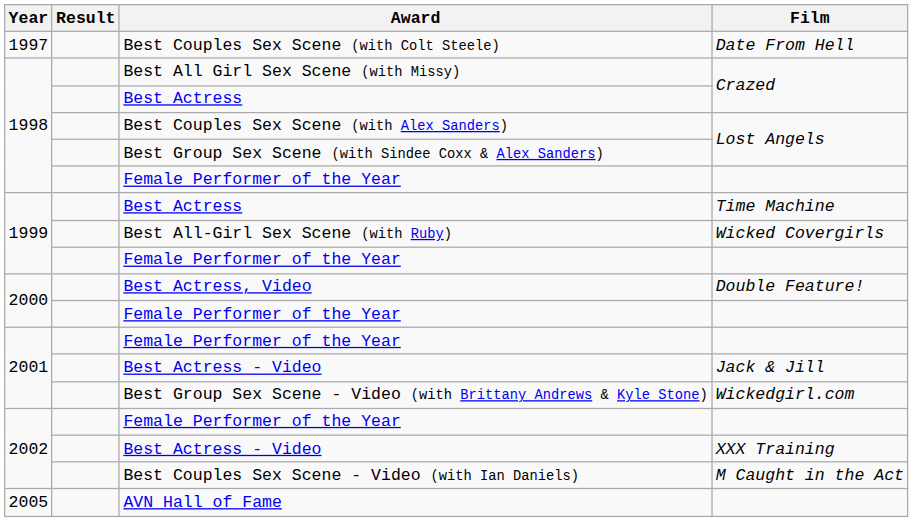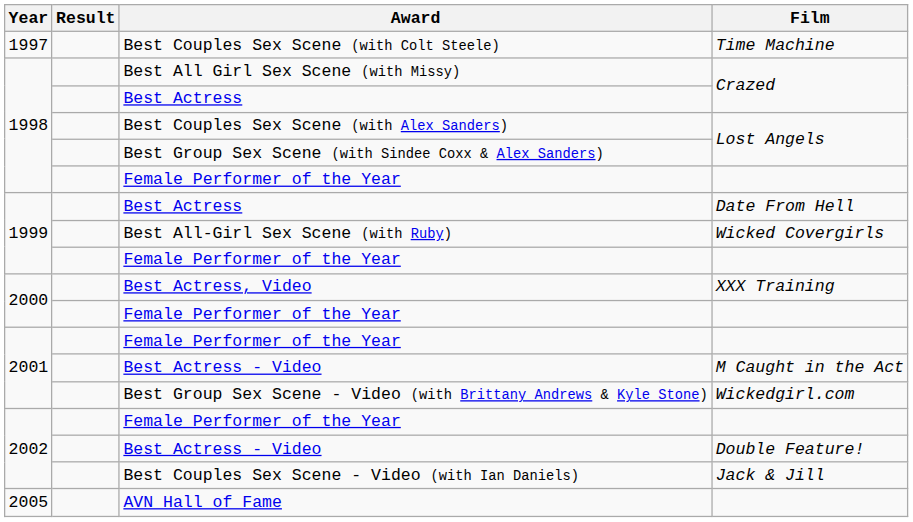(785, 45) Date From Hell -> (775, 45) Time Machine
(775, 206) Time Machine -> (785, 206) Date From Hell
(790, 287) Double Feature! -> (775, 287) XXX Training
(770, 368) Jack & Jill -> (810, 368) M Caught in the Act
(775, 449) XXX Training -> (790, 449) Double Feature!
(810, 476) M Caught in the Act -> (770, 476) Jack & Jill
